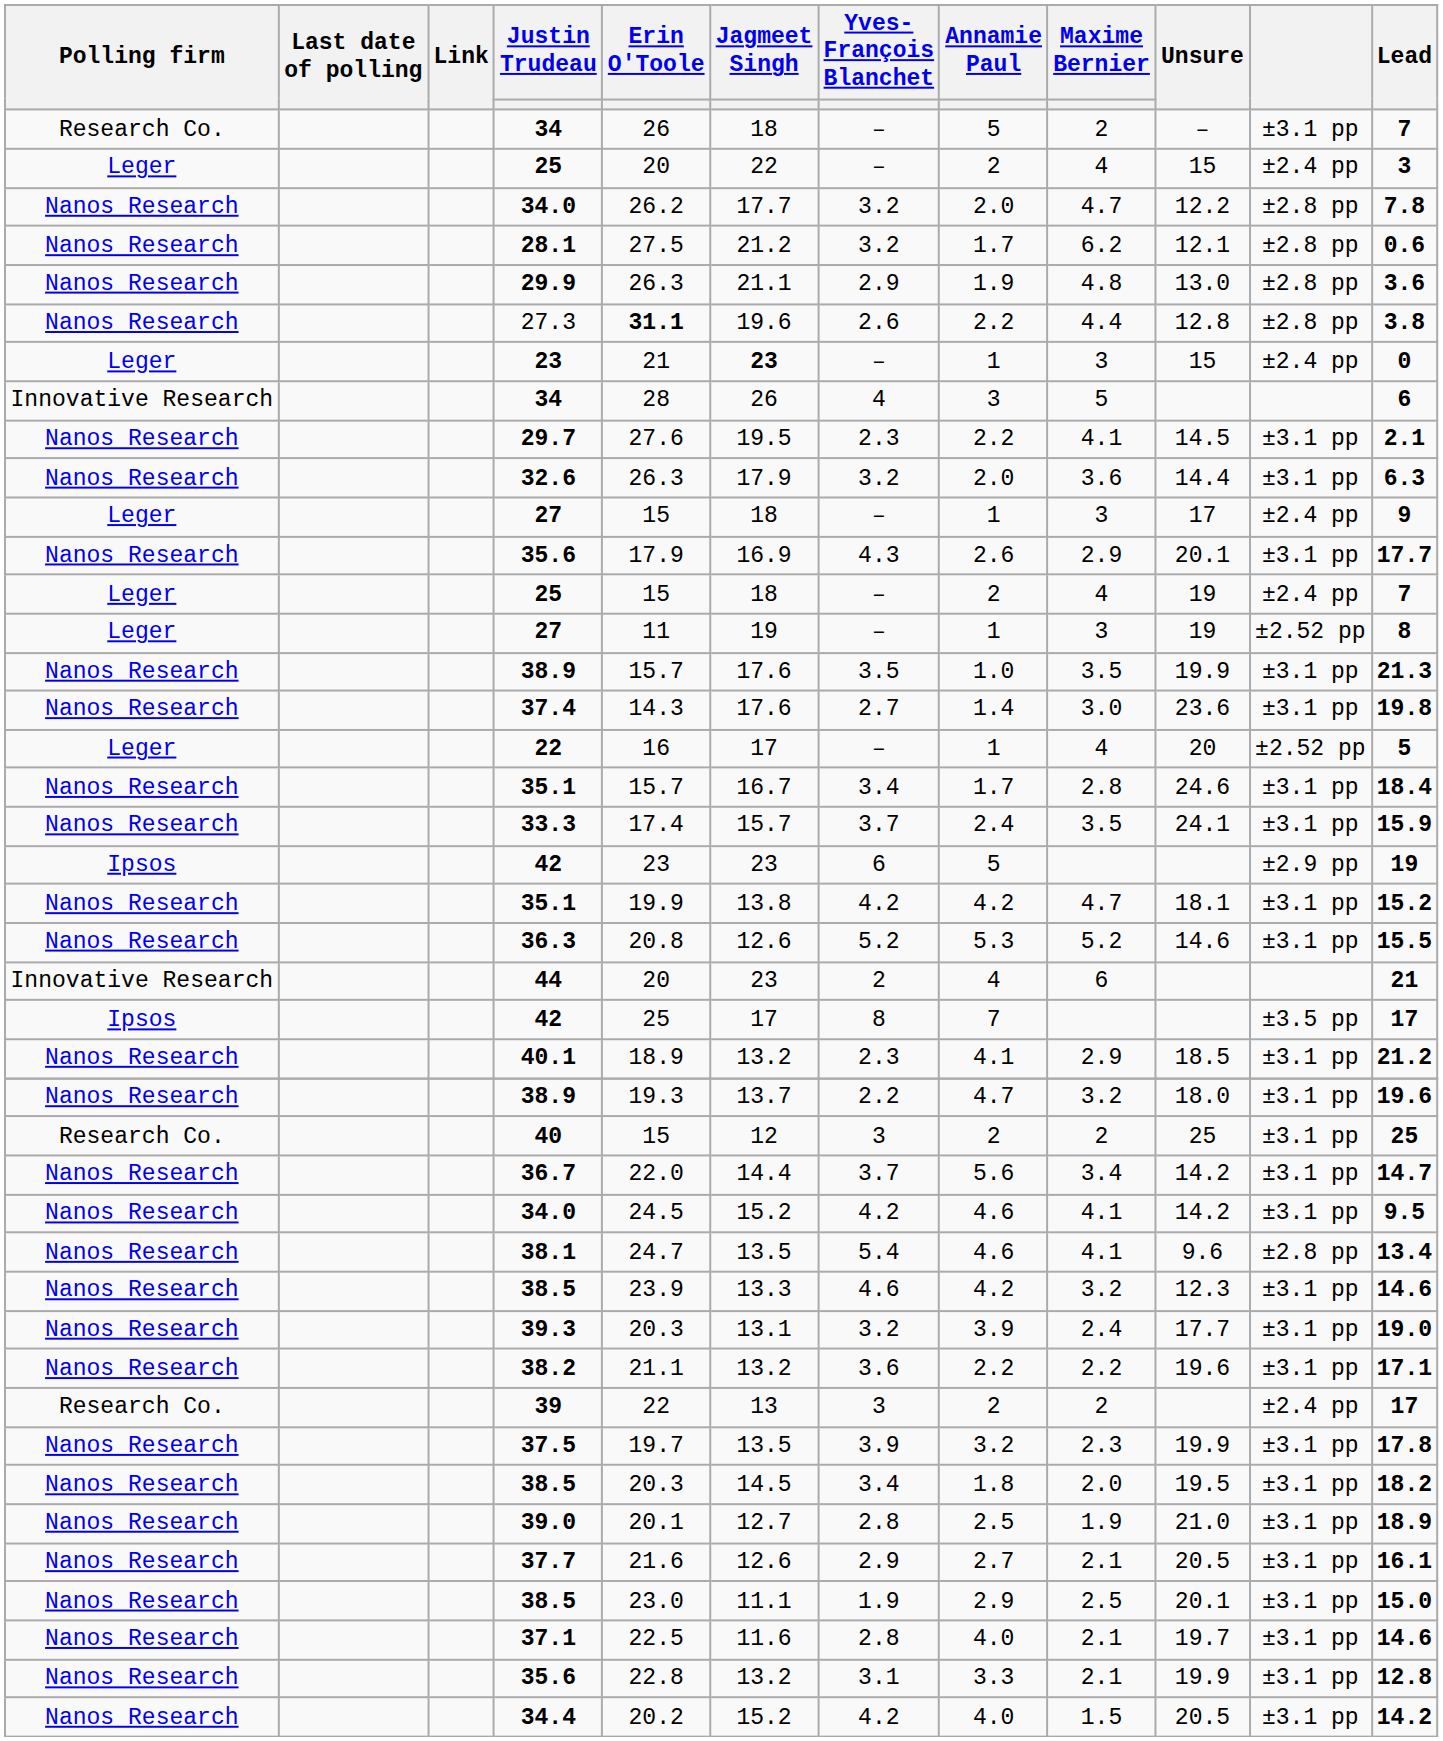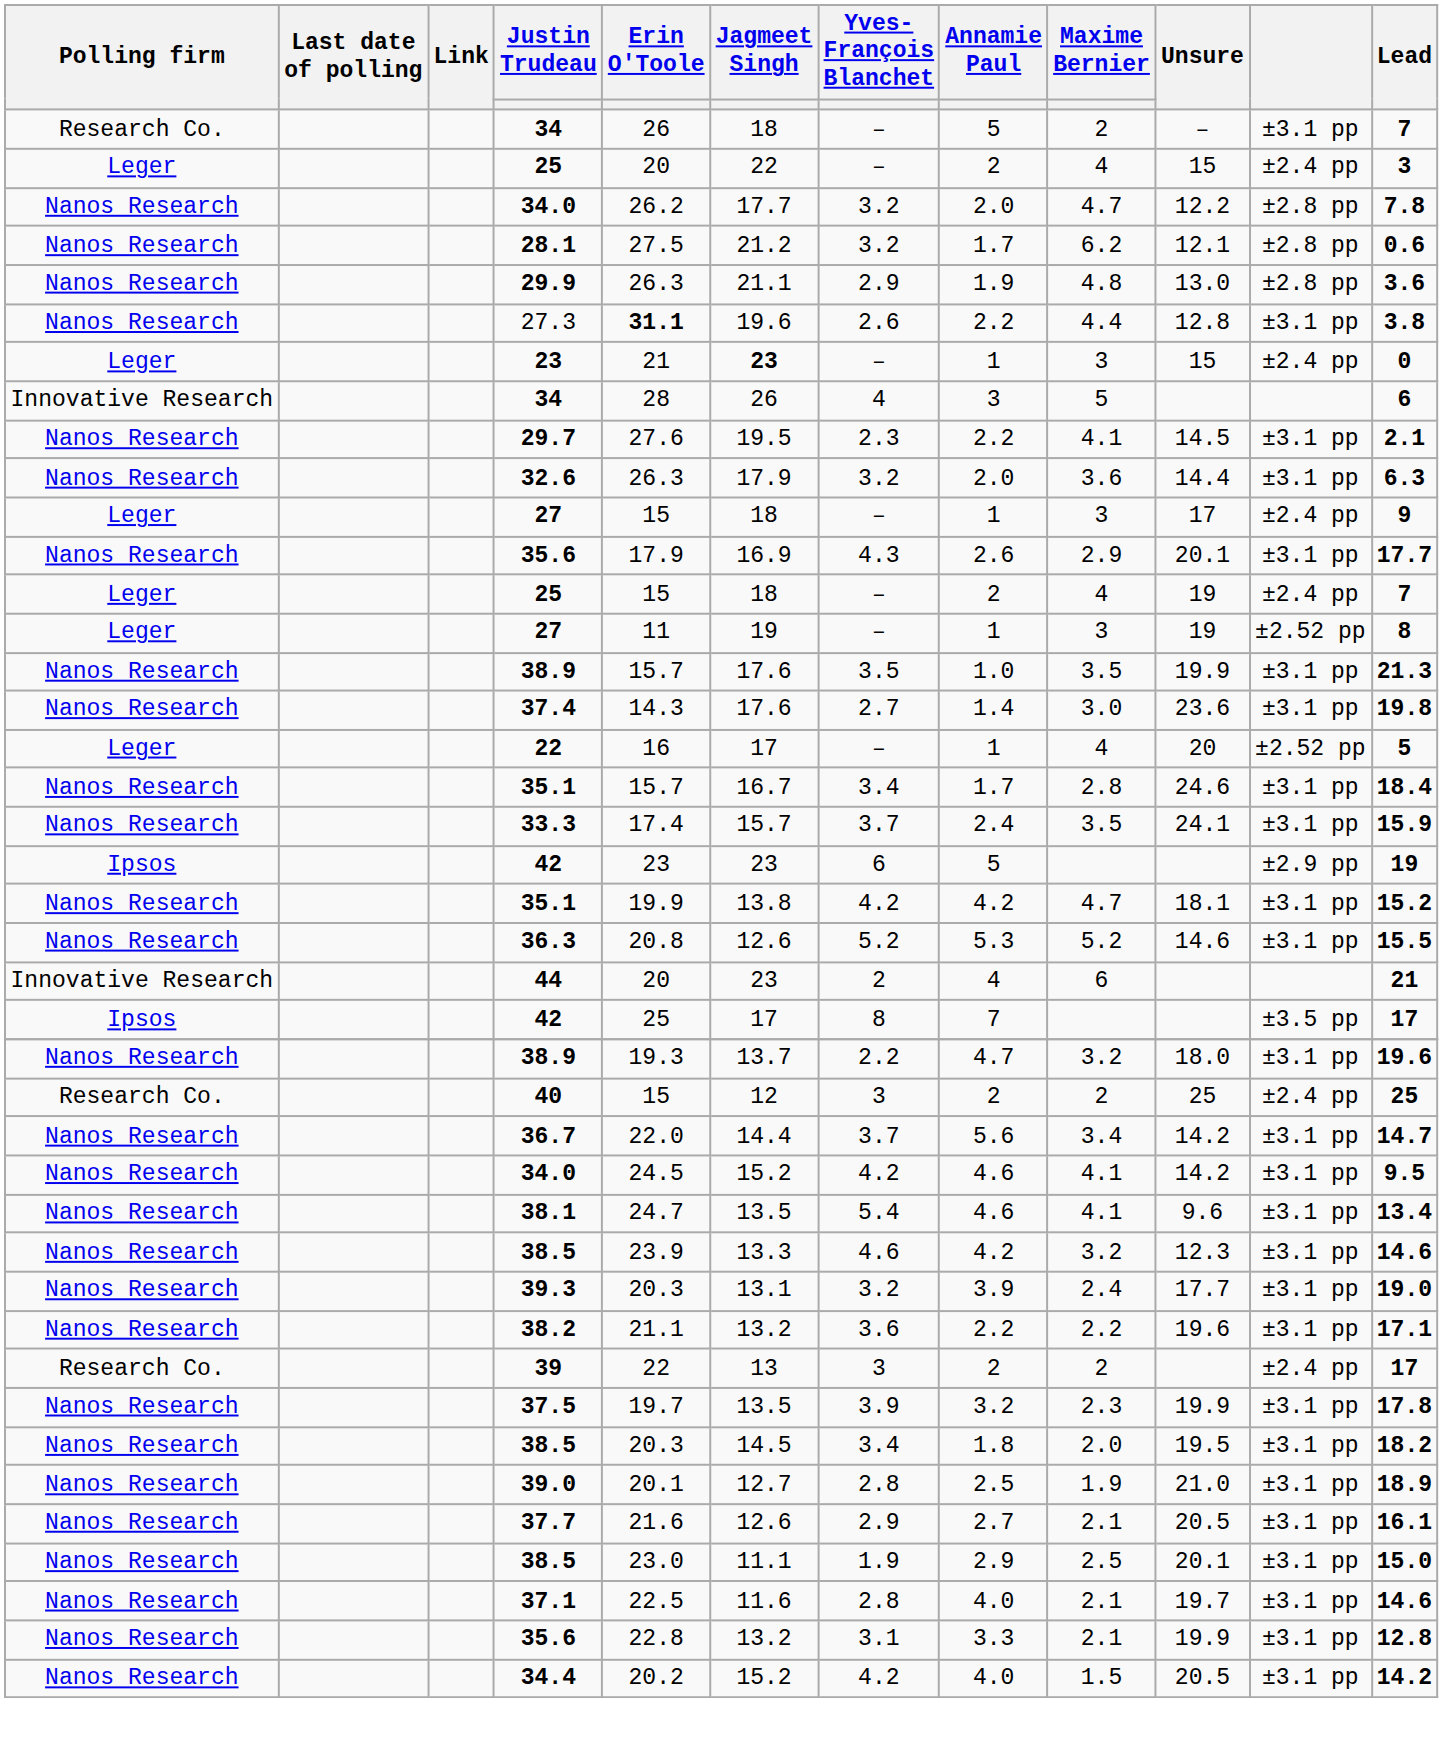(1310, 323) ±2.8 pp -> (1310, 323) ±3.1 pp
- row: (142, 1058)
(1310, 1136) ±3.1 pp -> (1310, 1097) ±2.4 pp
(1310, 1252) ±2.8 pp -> (1310, 1213) ±3.1 pp
